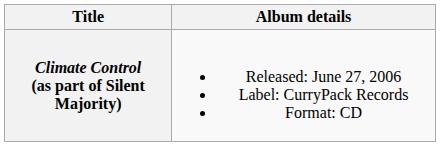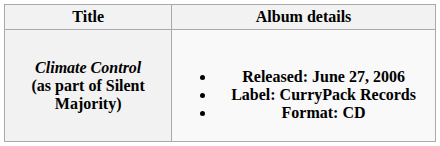(304, 95) normal -> (304, 95) bold
